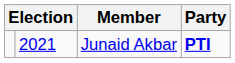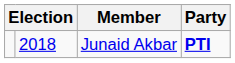(37, 44) 2021 -> (37, 44) 2018
